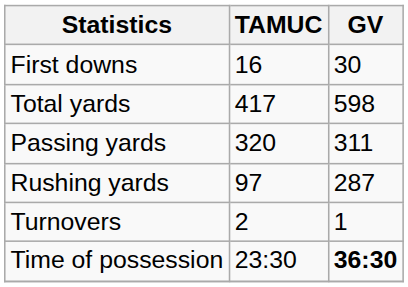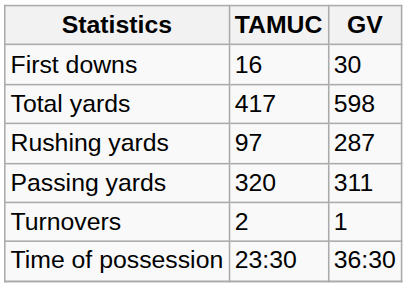rows swapped: (90, 182) <-> (88, 142)
(366, 260) bold -> (365, 260) normal
